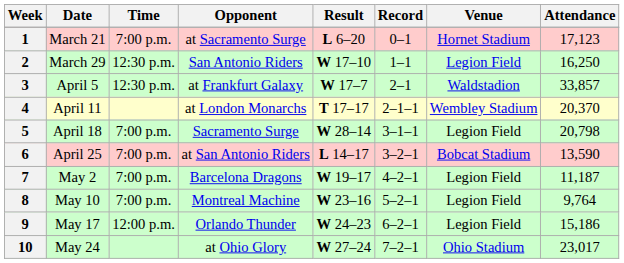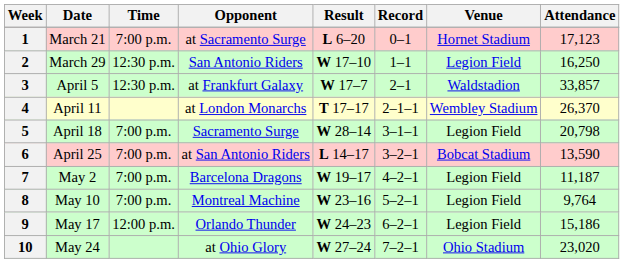(580, 108) 20,370 -> (580, 108) 26,370
(580, 246) 23,017 -> (580, 246) 23,020
